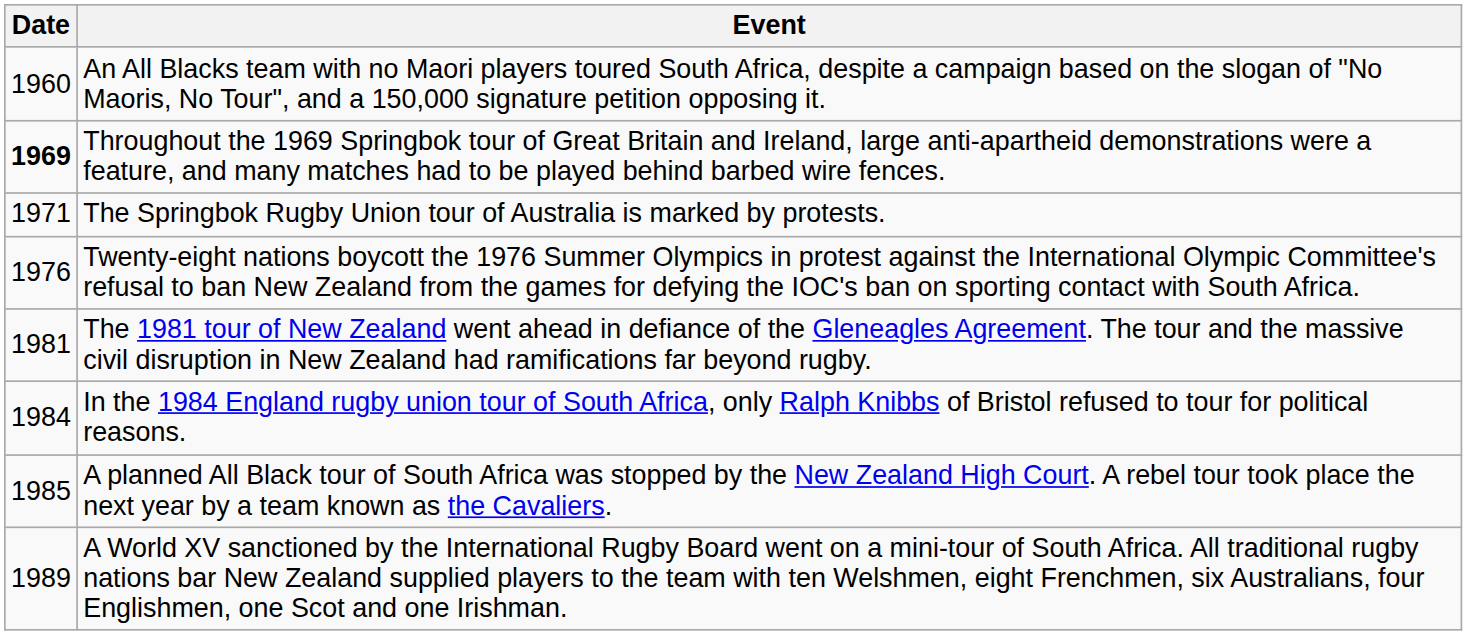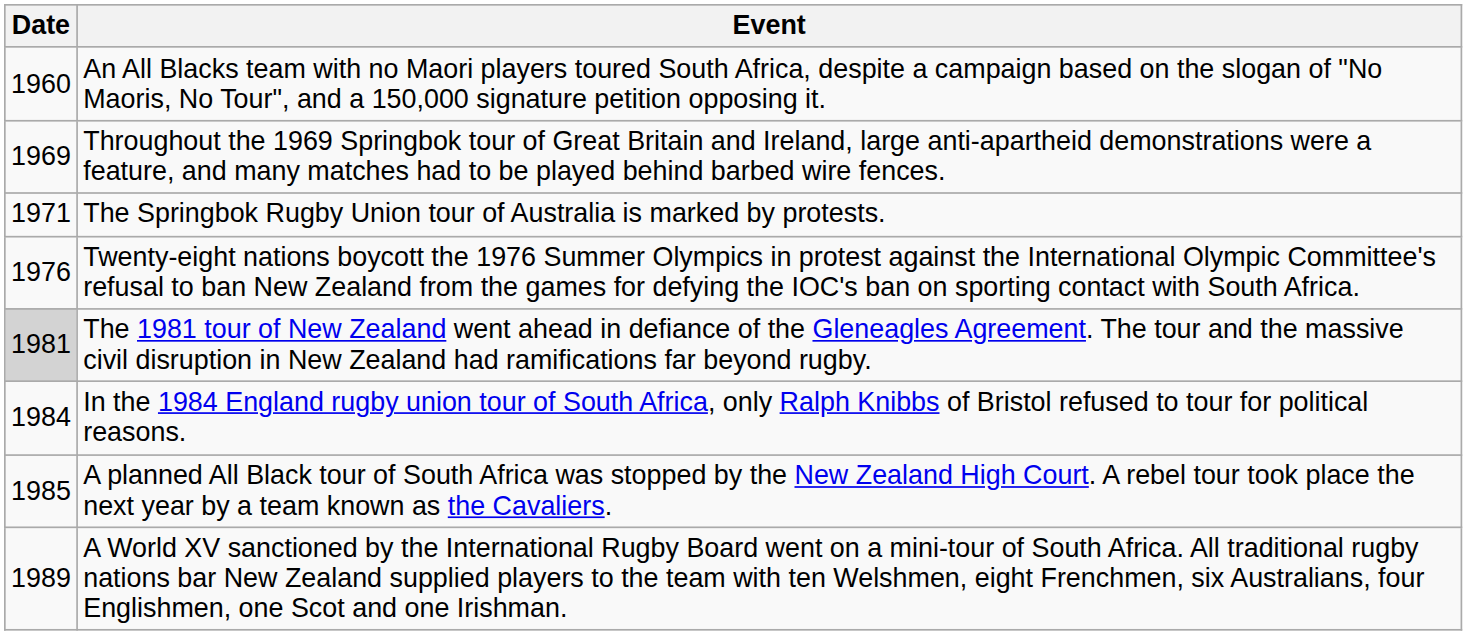(41, 156) bold -> (41, 156) normal
(41, 344) no background -> (41, 344) lightgrey background
